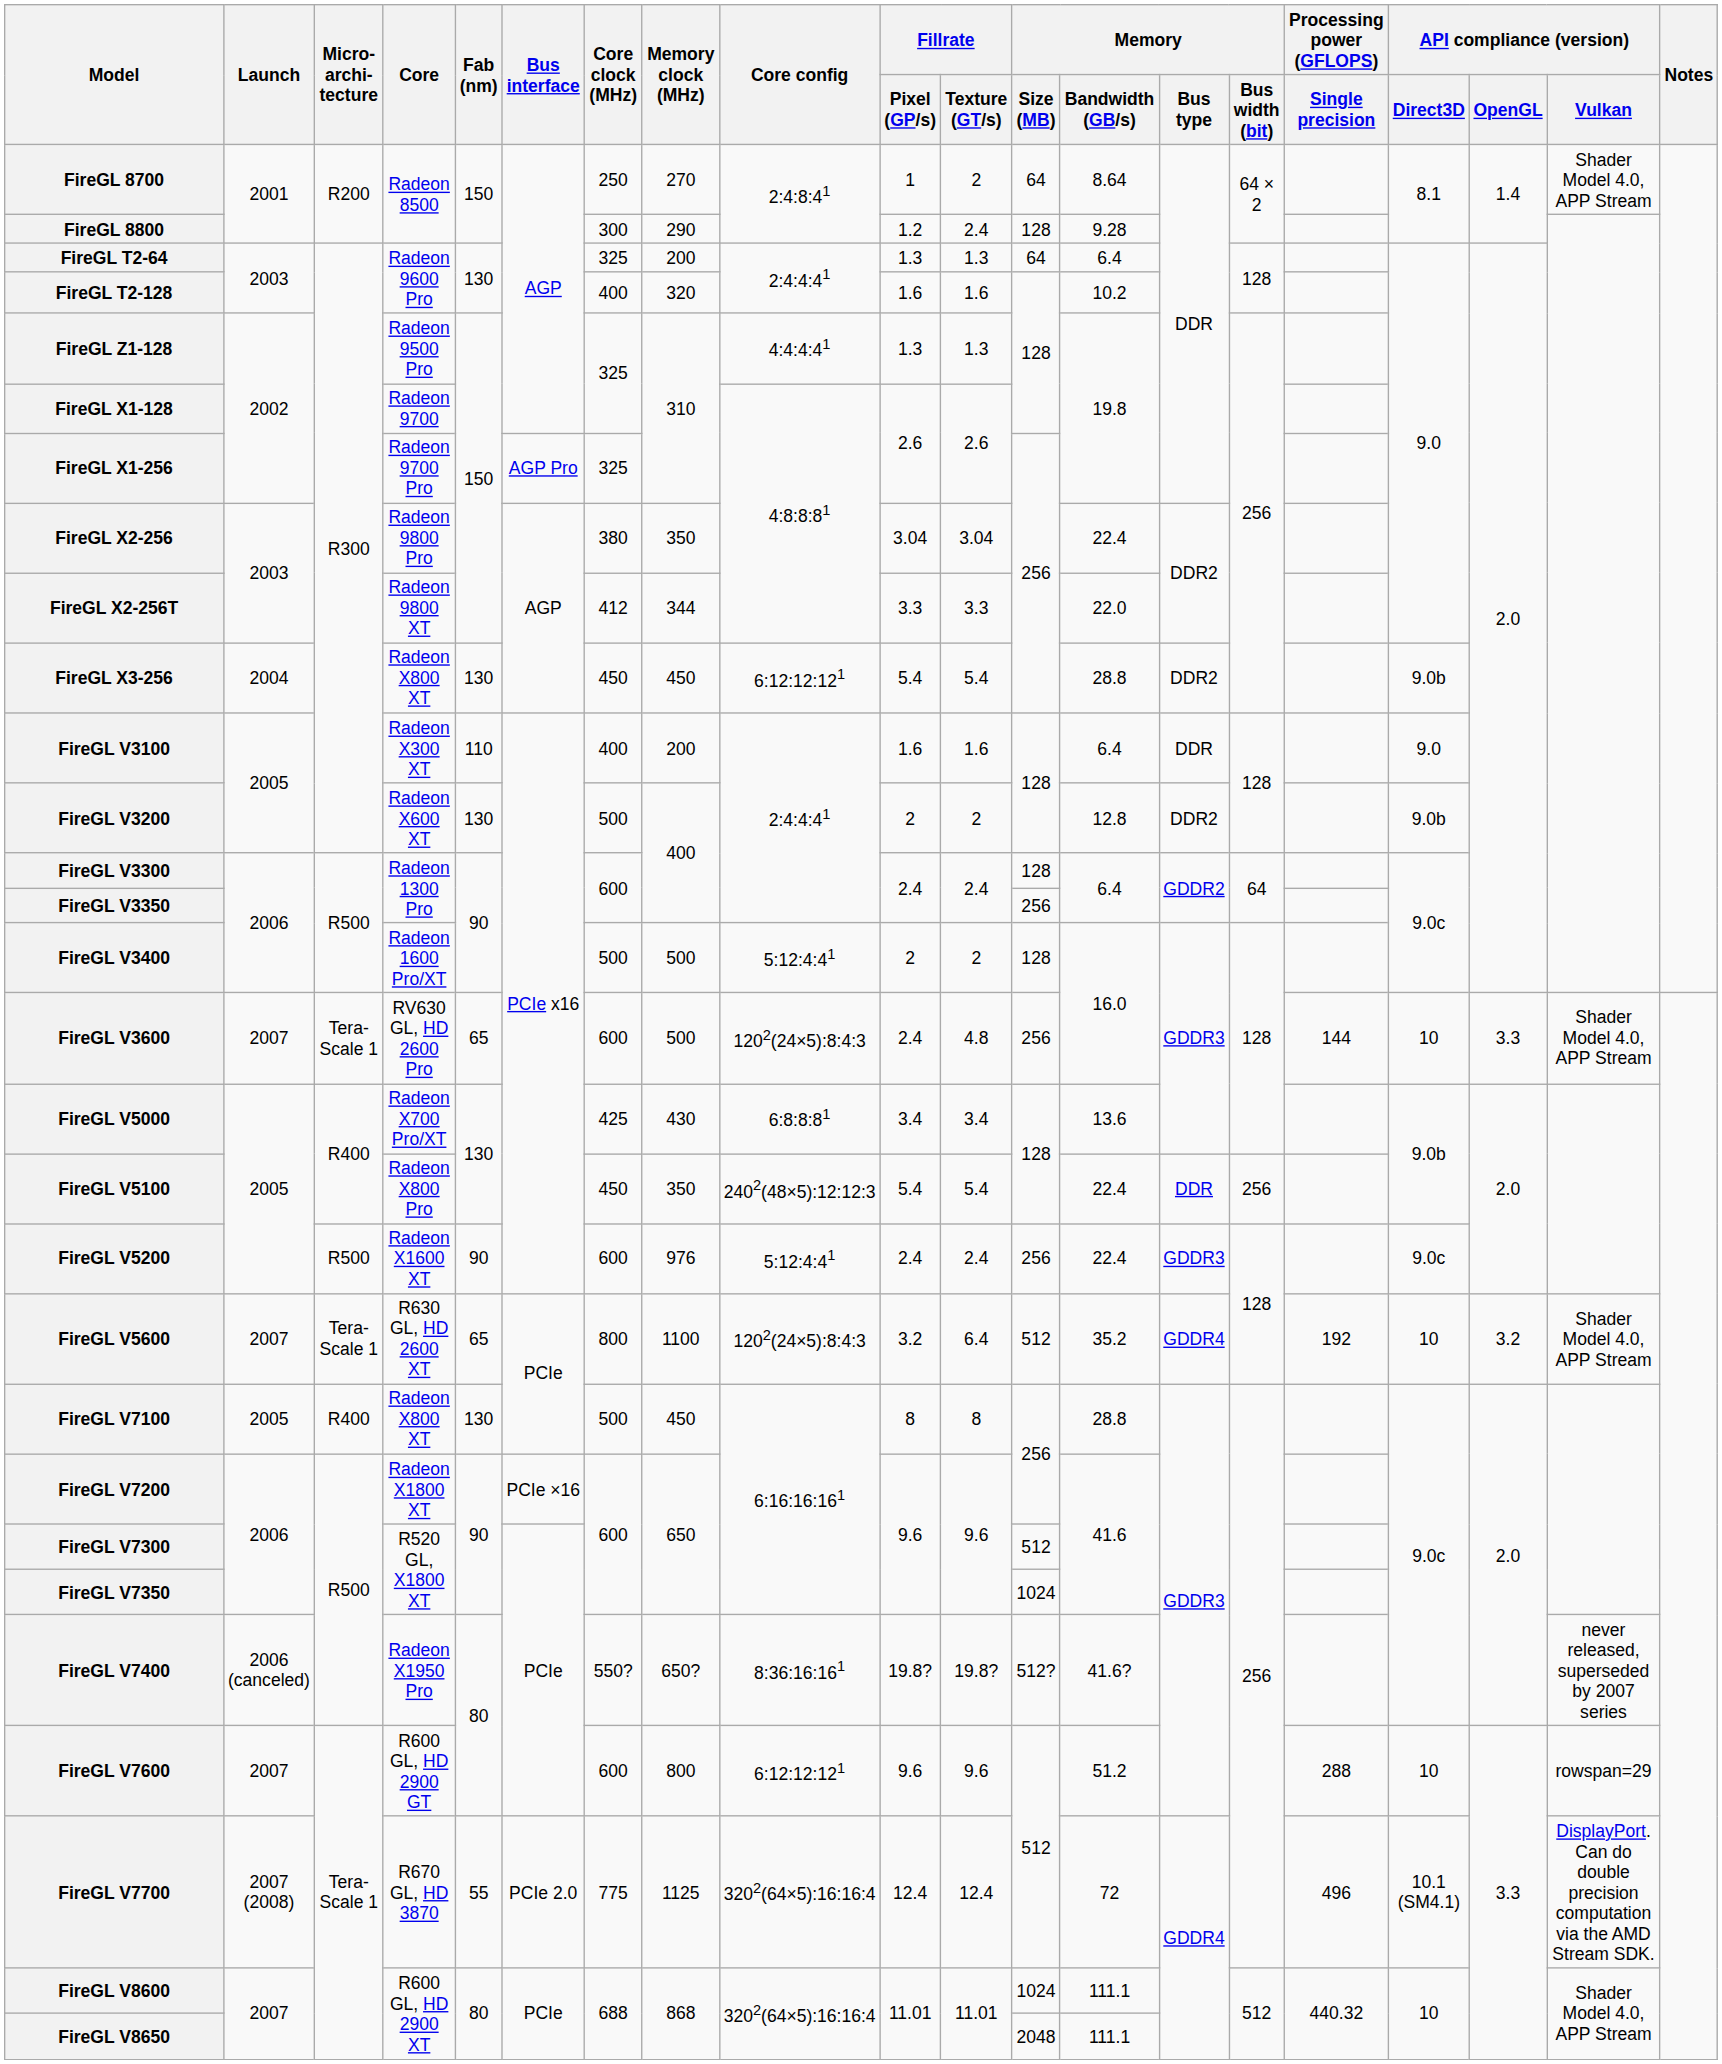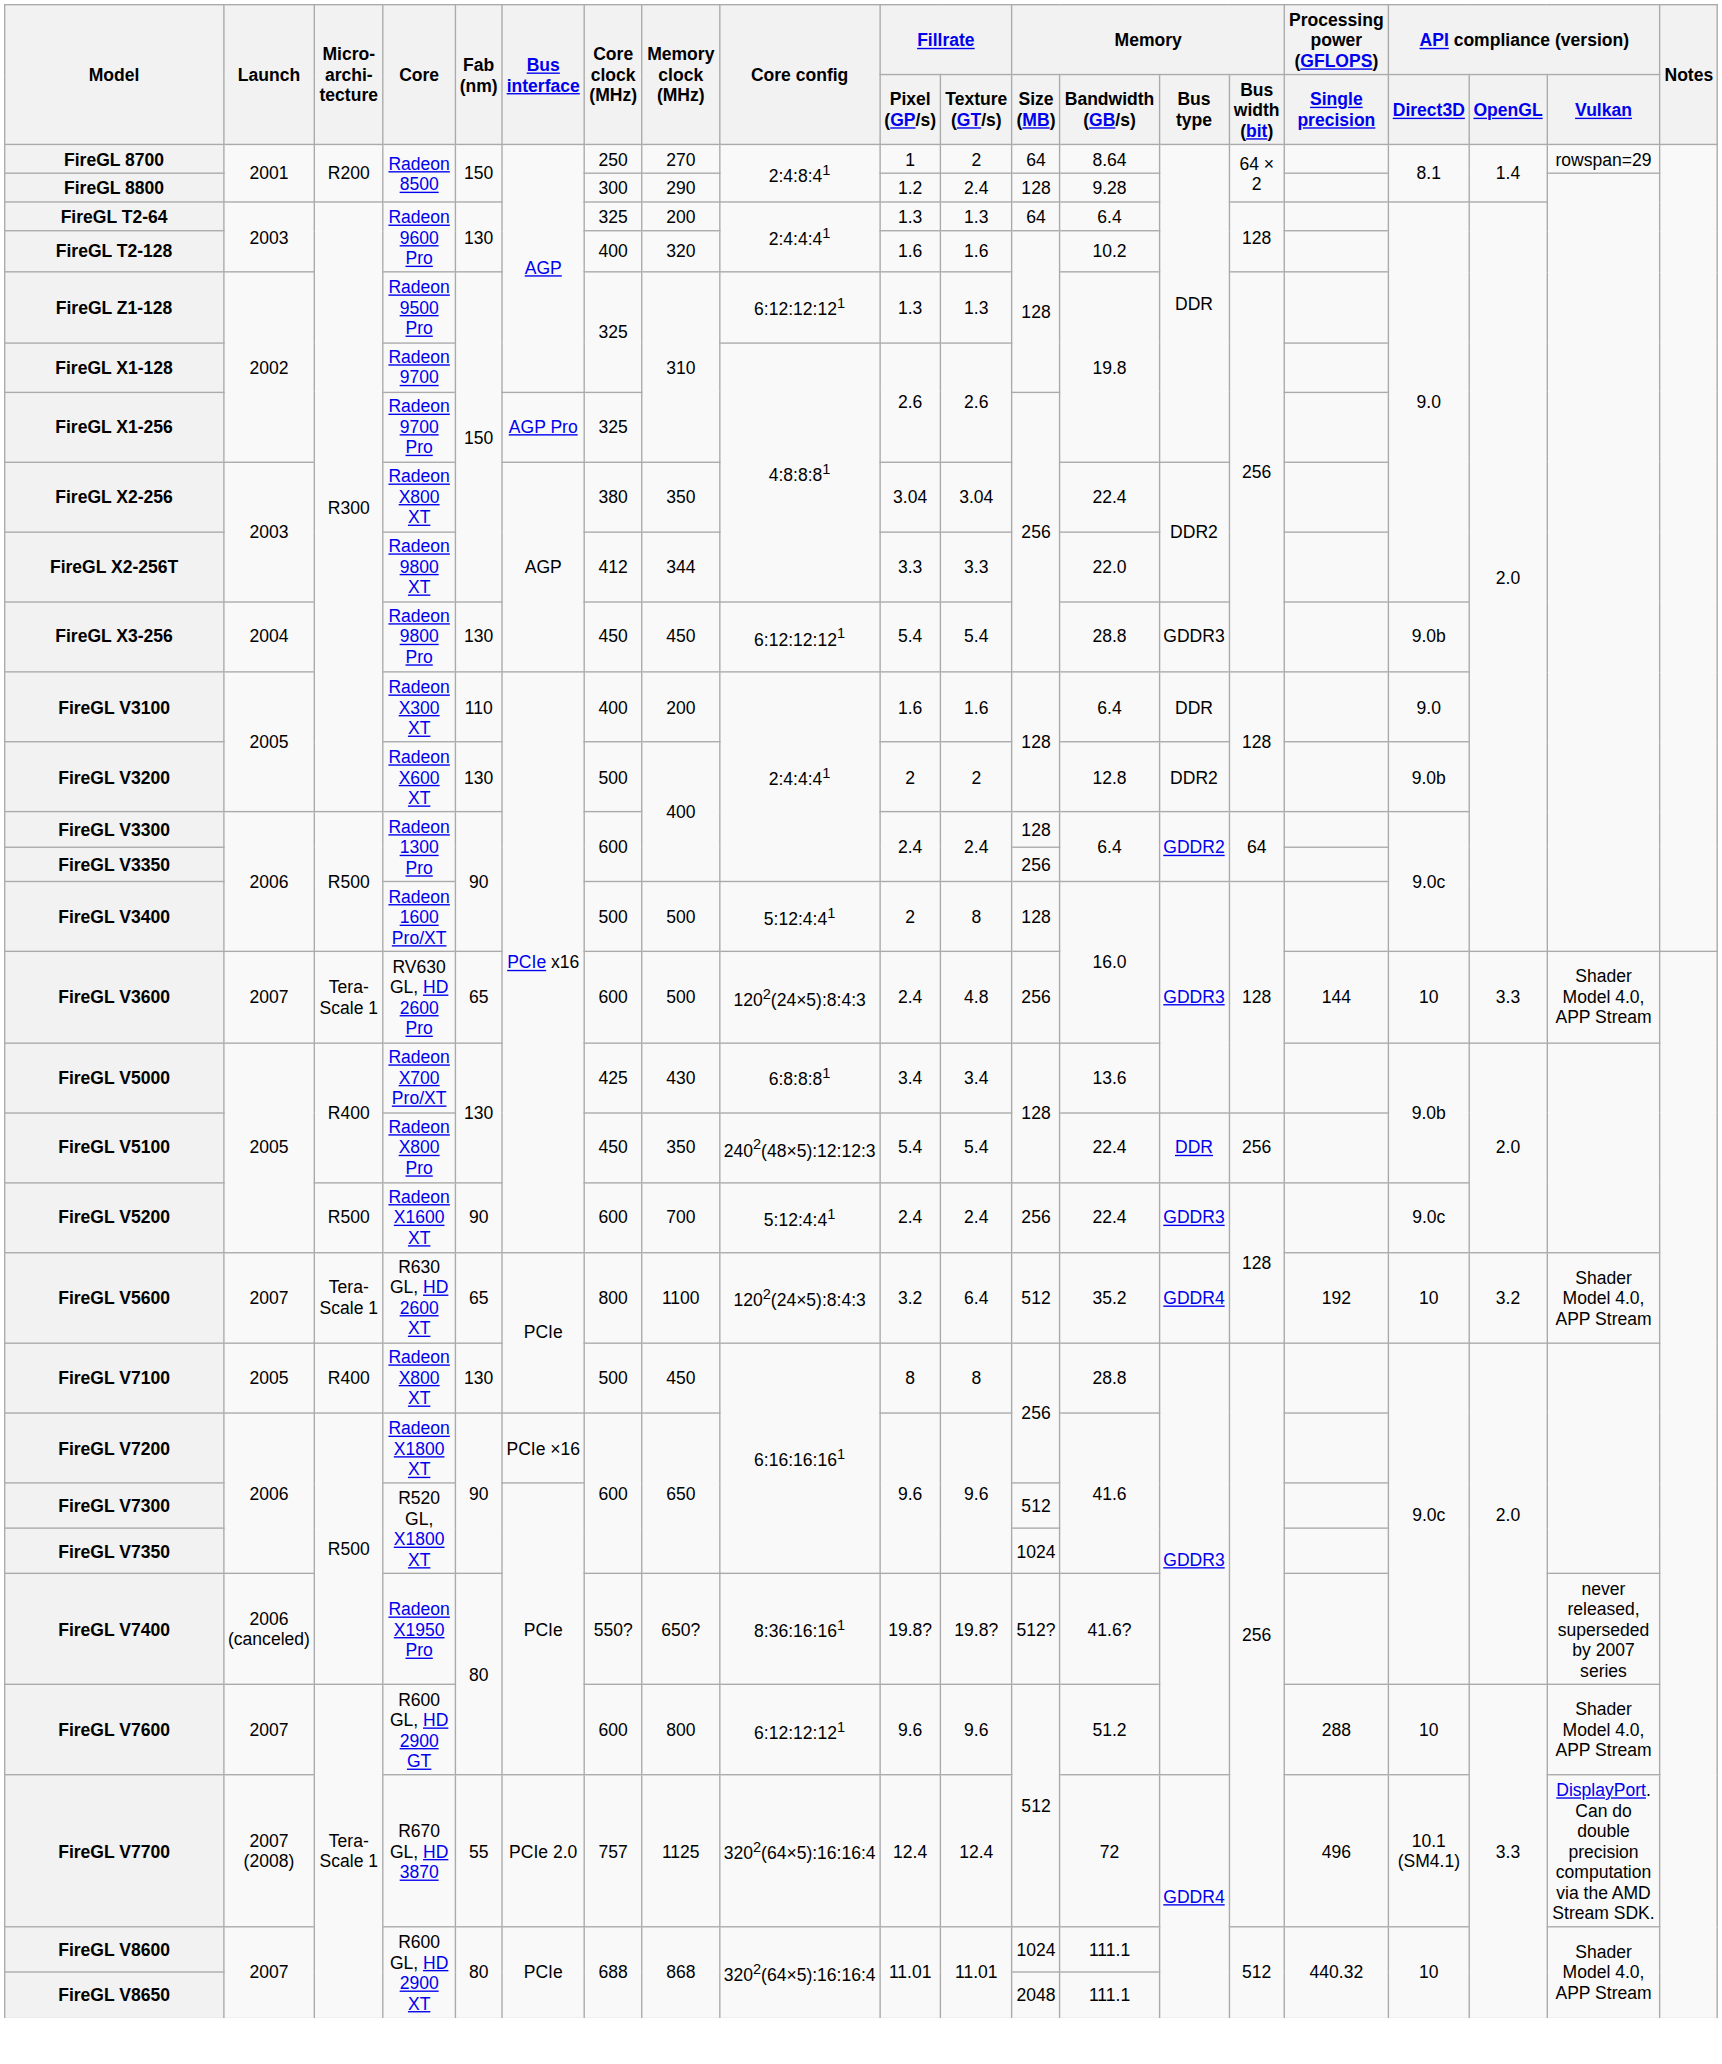(1604, 179) Shader Model 4.0, APP Stream -> (1604, 159) rowspan=29
(800, 348) 4:4:4:41 -> (800, 307) 6:12:12:121
(419, 538) Radeon 9800 Pro -> (419, 497) Radeon X800 XT
(419, 678) Radeon X800 XT -> (419, 637) Radeon 9800 Pro
(1194, 678) DDR2 -> (1194, 637) GDDR3
(976, 958) 2 -> (976, 917) 8
(681, 1258) 976 -> (681, 1217) 700
(1604, 1771) rowspan=29 -> (1604, 1730) Shader Model 4.0, APP Stream
(613, 1892) 775 -> (613, 1851) 757
